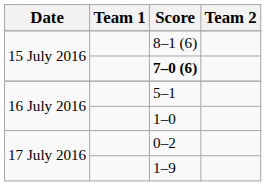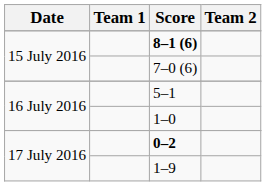(175, 43) normal -> (175, 43) bold
(175, 68) bold -> (175, 68) normal
(164, 143) normal -> (164, 143) bold
